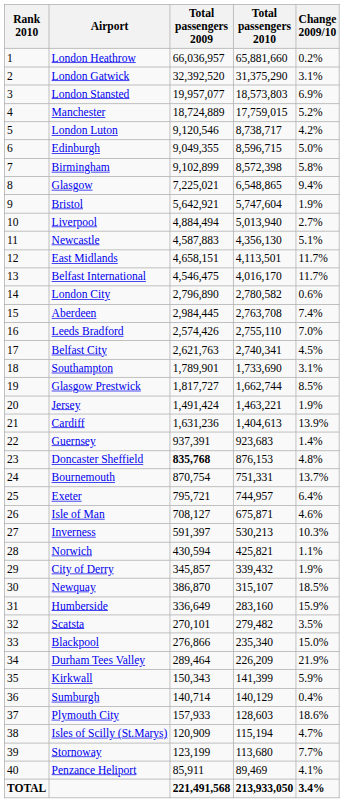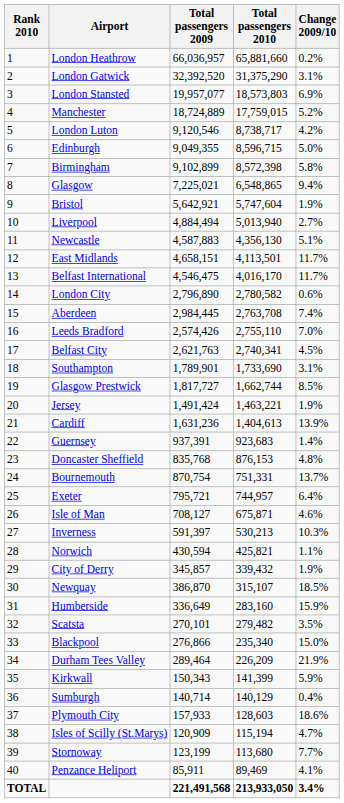(191, 459) bold -> (191, 459) normal
